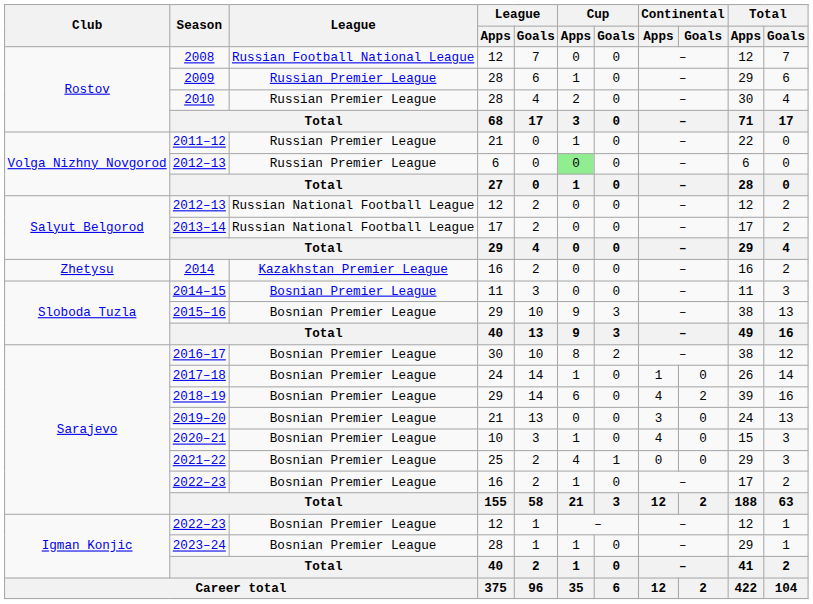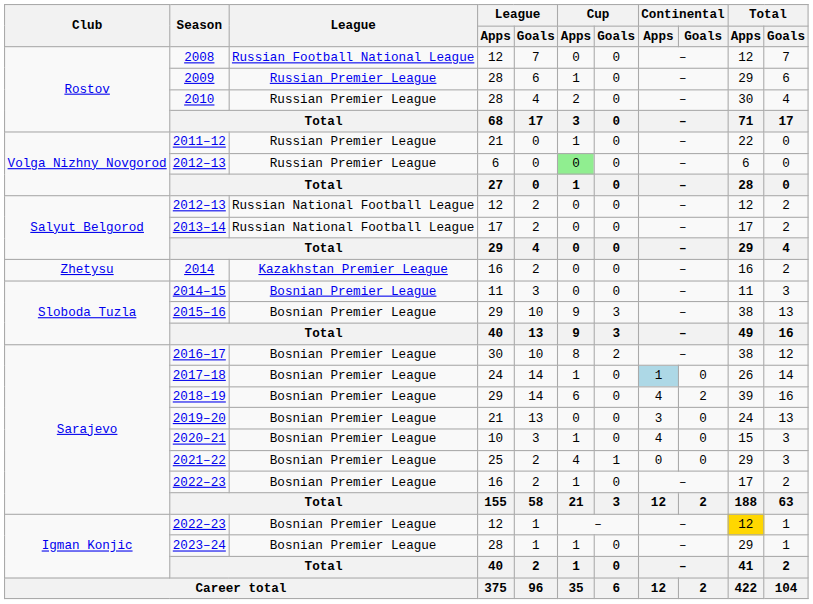(658, 376) no background -> (658, 376) lightblue background
(746, 524) no background -> (746, 524) gold background
